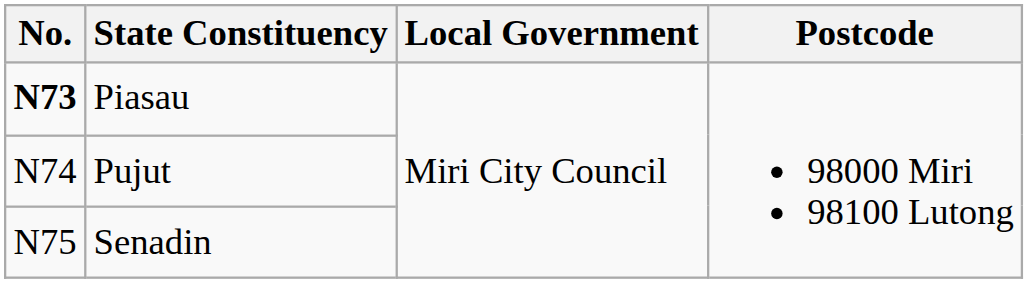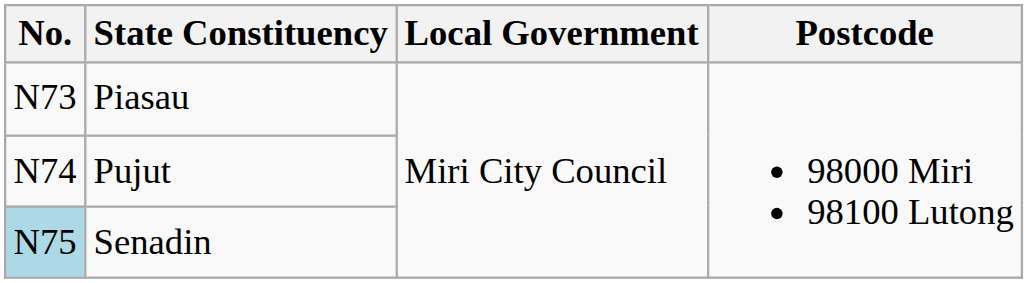(45, 98) bold -> (45, 98) normal
(45, 240) no background -> (45, 240) lightblue background
